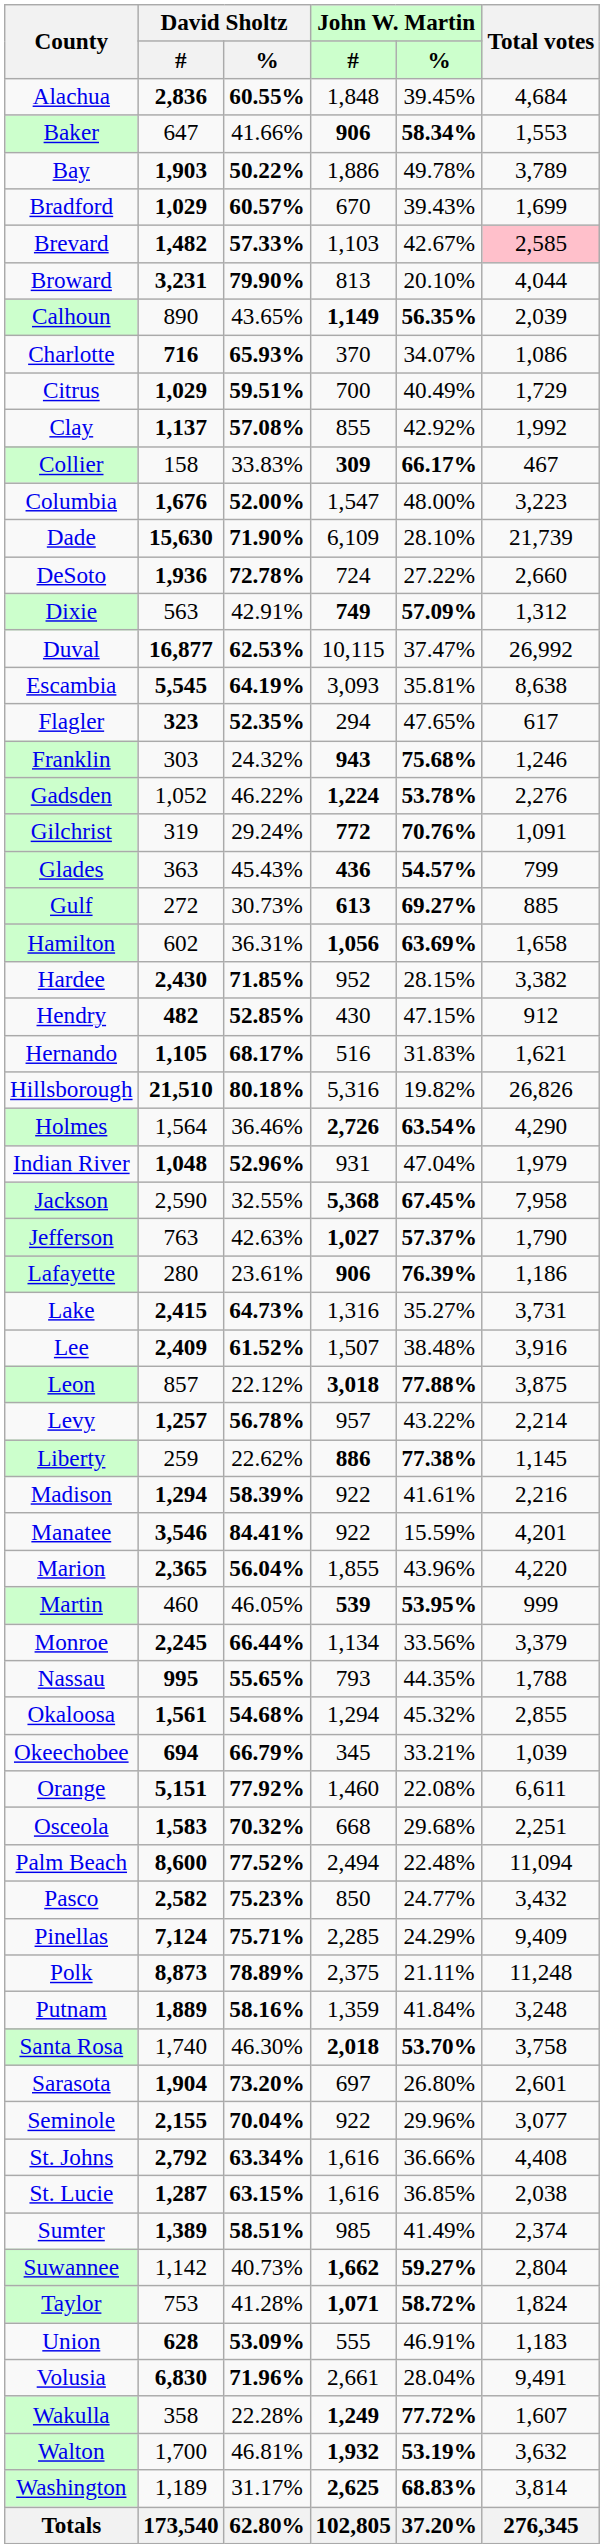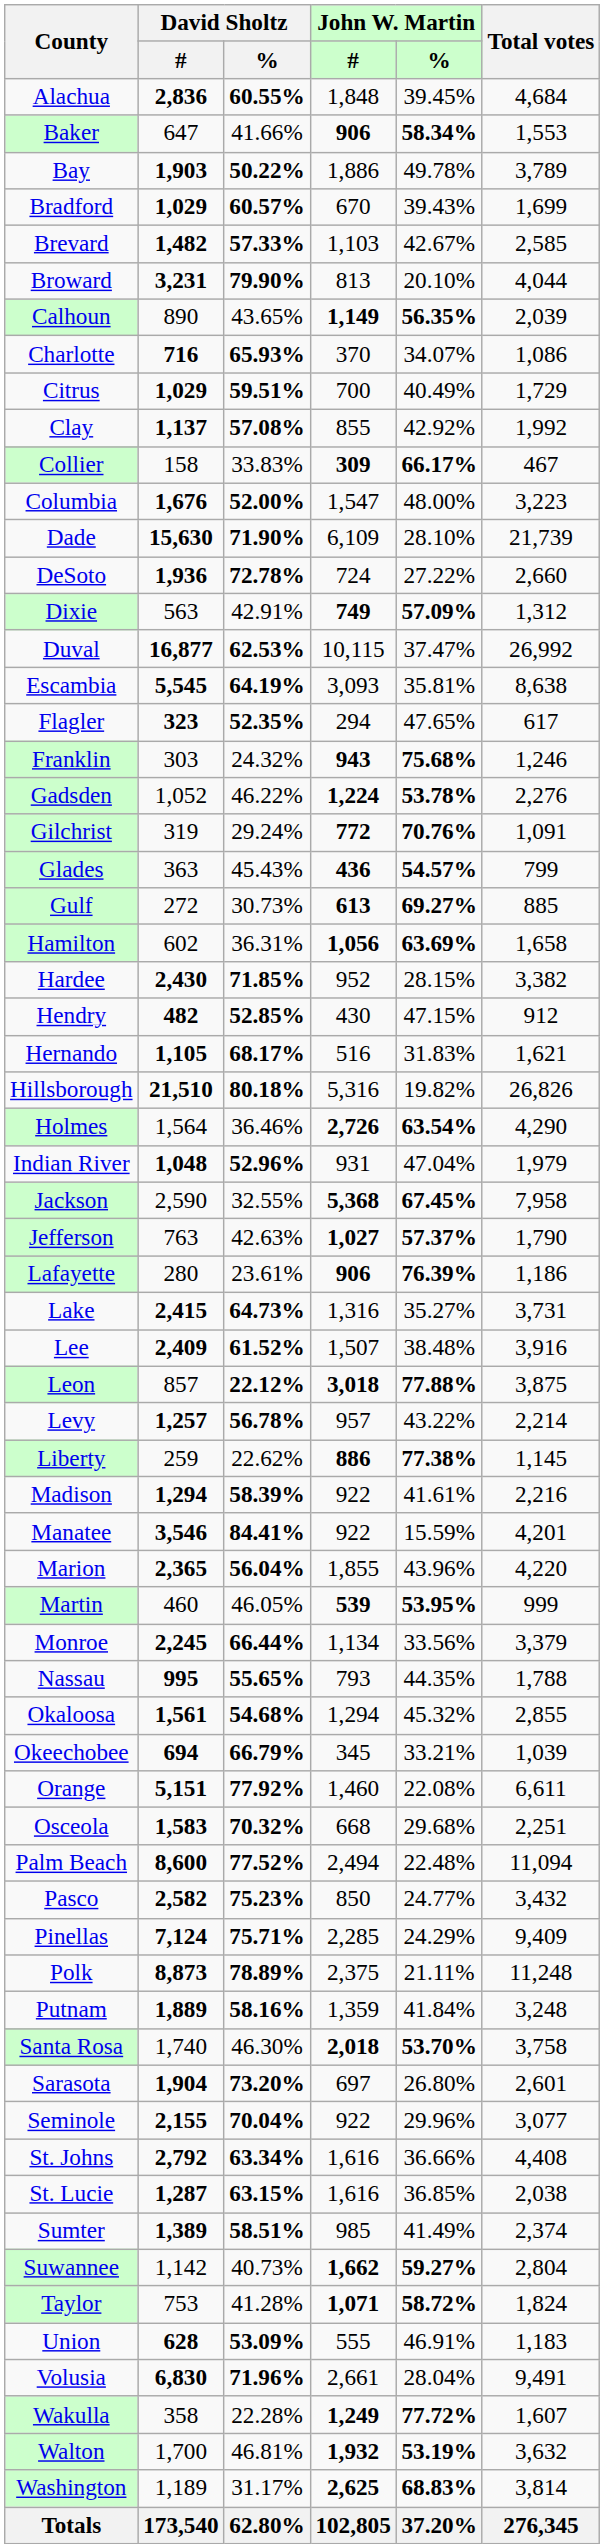(541, 243) pink background -> (541, 243) no background
(267, 1384) normal -> (267, 1384) bold
